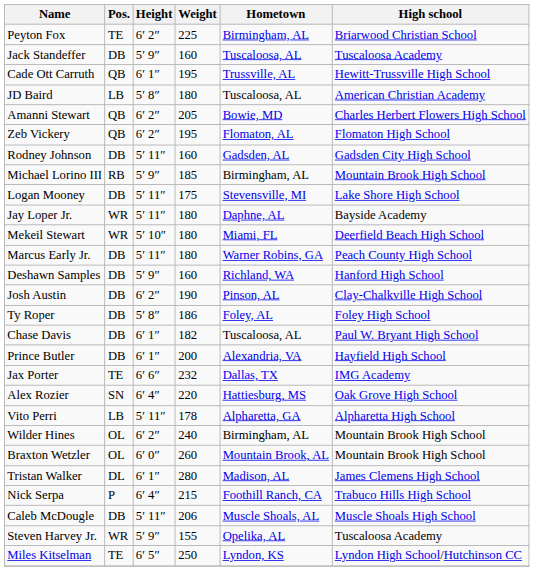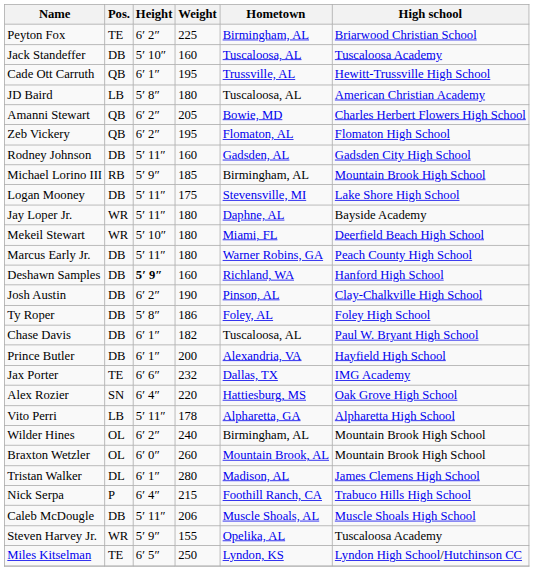(148, 54) 5′ 9″ -> (151, 54) 5′ 10″
(148, 275) normal -> (149, 275) bold
